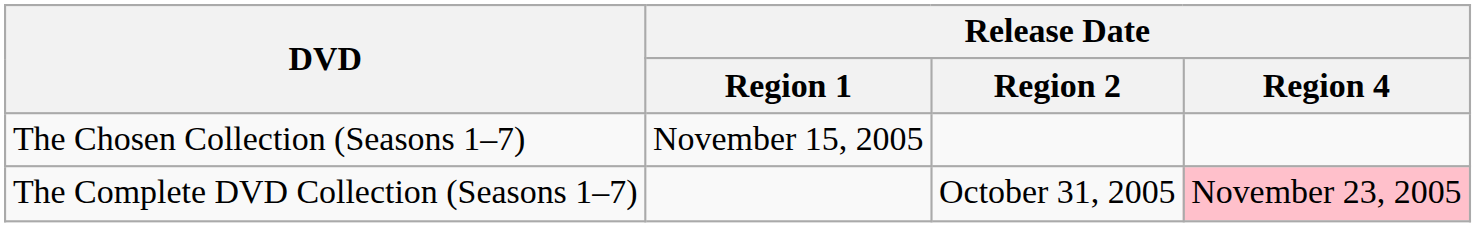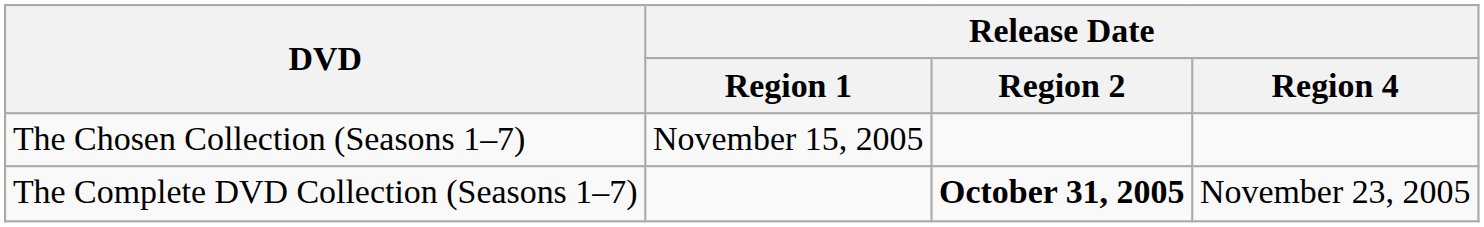(1057, 192) normal -> (1062, 192) bold
(1326, 192) pink background -> (1335, 192) no background
